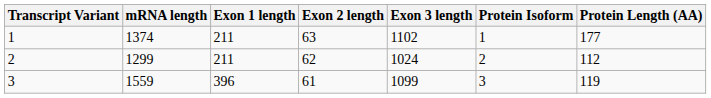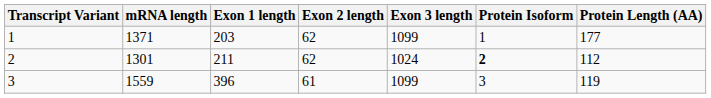(139, 37) 1374 -> (139, 37) 1371
(224, 37) 211 -> (224, 37) 203
(309, 37) 63 -> (309, 37) 62
(404, 37) 1102 -> (404, 37) 1099
(139, 59) 1299 -> (139, 59) 1301
(482, 59) normal -> (482, 59) bold
